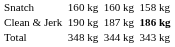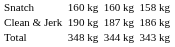(155, 22) bold -> (155, 22) normal
